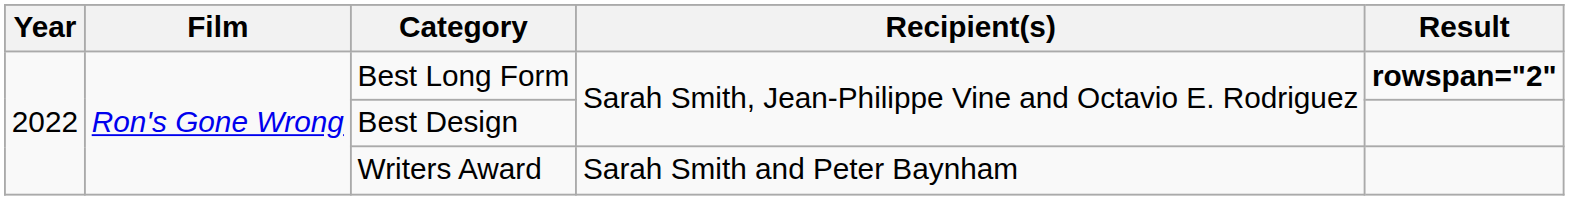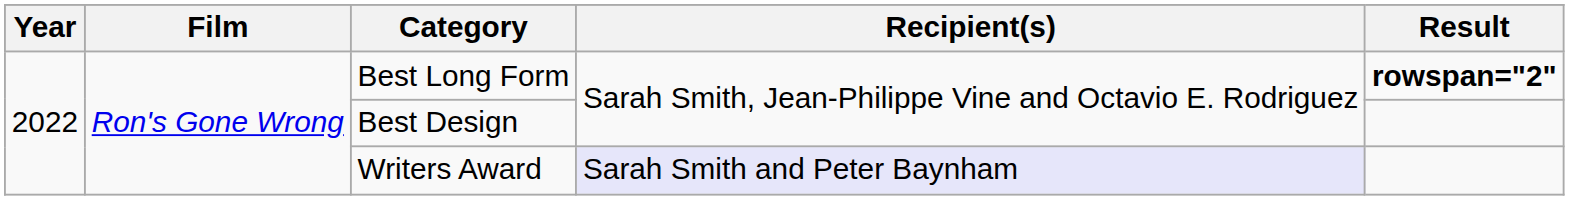(801, 169) no background -> (801, 169) lavender background
